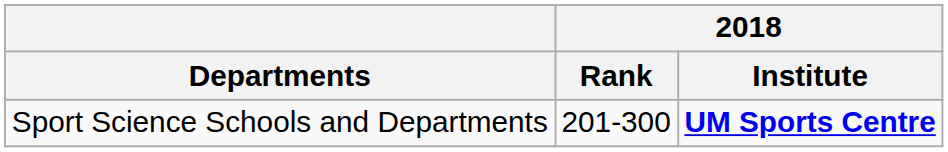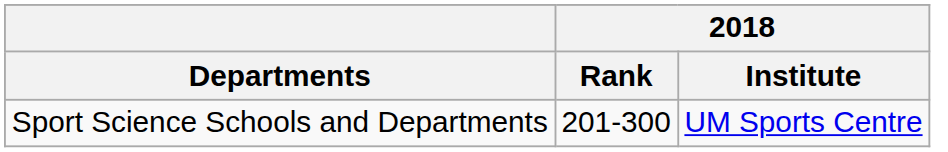(810, 122) bold -> (803, 122) normal
